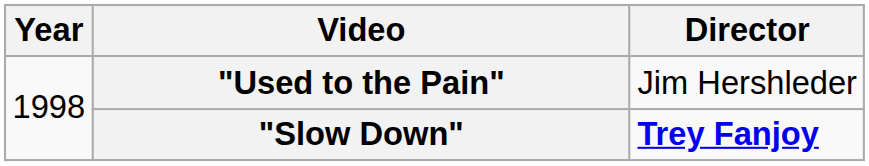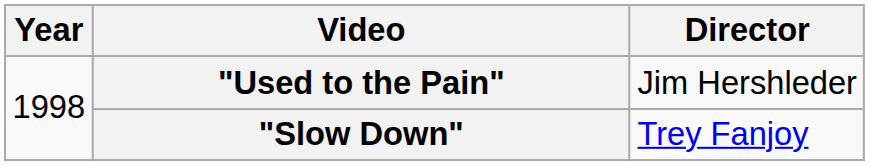(728, 133) bold -> (723, 133) normal
